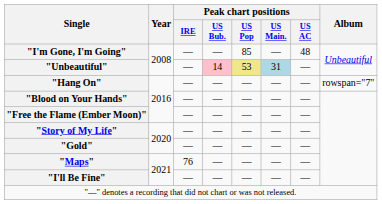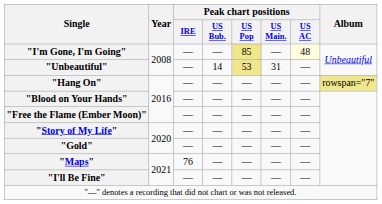(247, 51) no background -> (247, 51) khaki background
(305, 51) no background -> (305, 51) lightyellow background
(217, 67) pink background -> (217, 67) no background
(276, 67) lightblue background -> (276, 67) no background
(348, 83) no background -> (348, 83) khaki background
